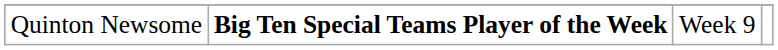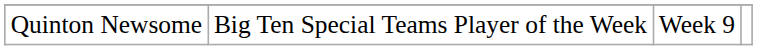(441, 24) bold -> (430, 24) normal
